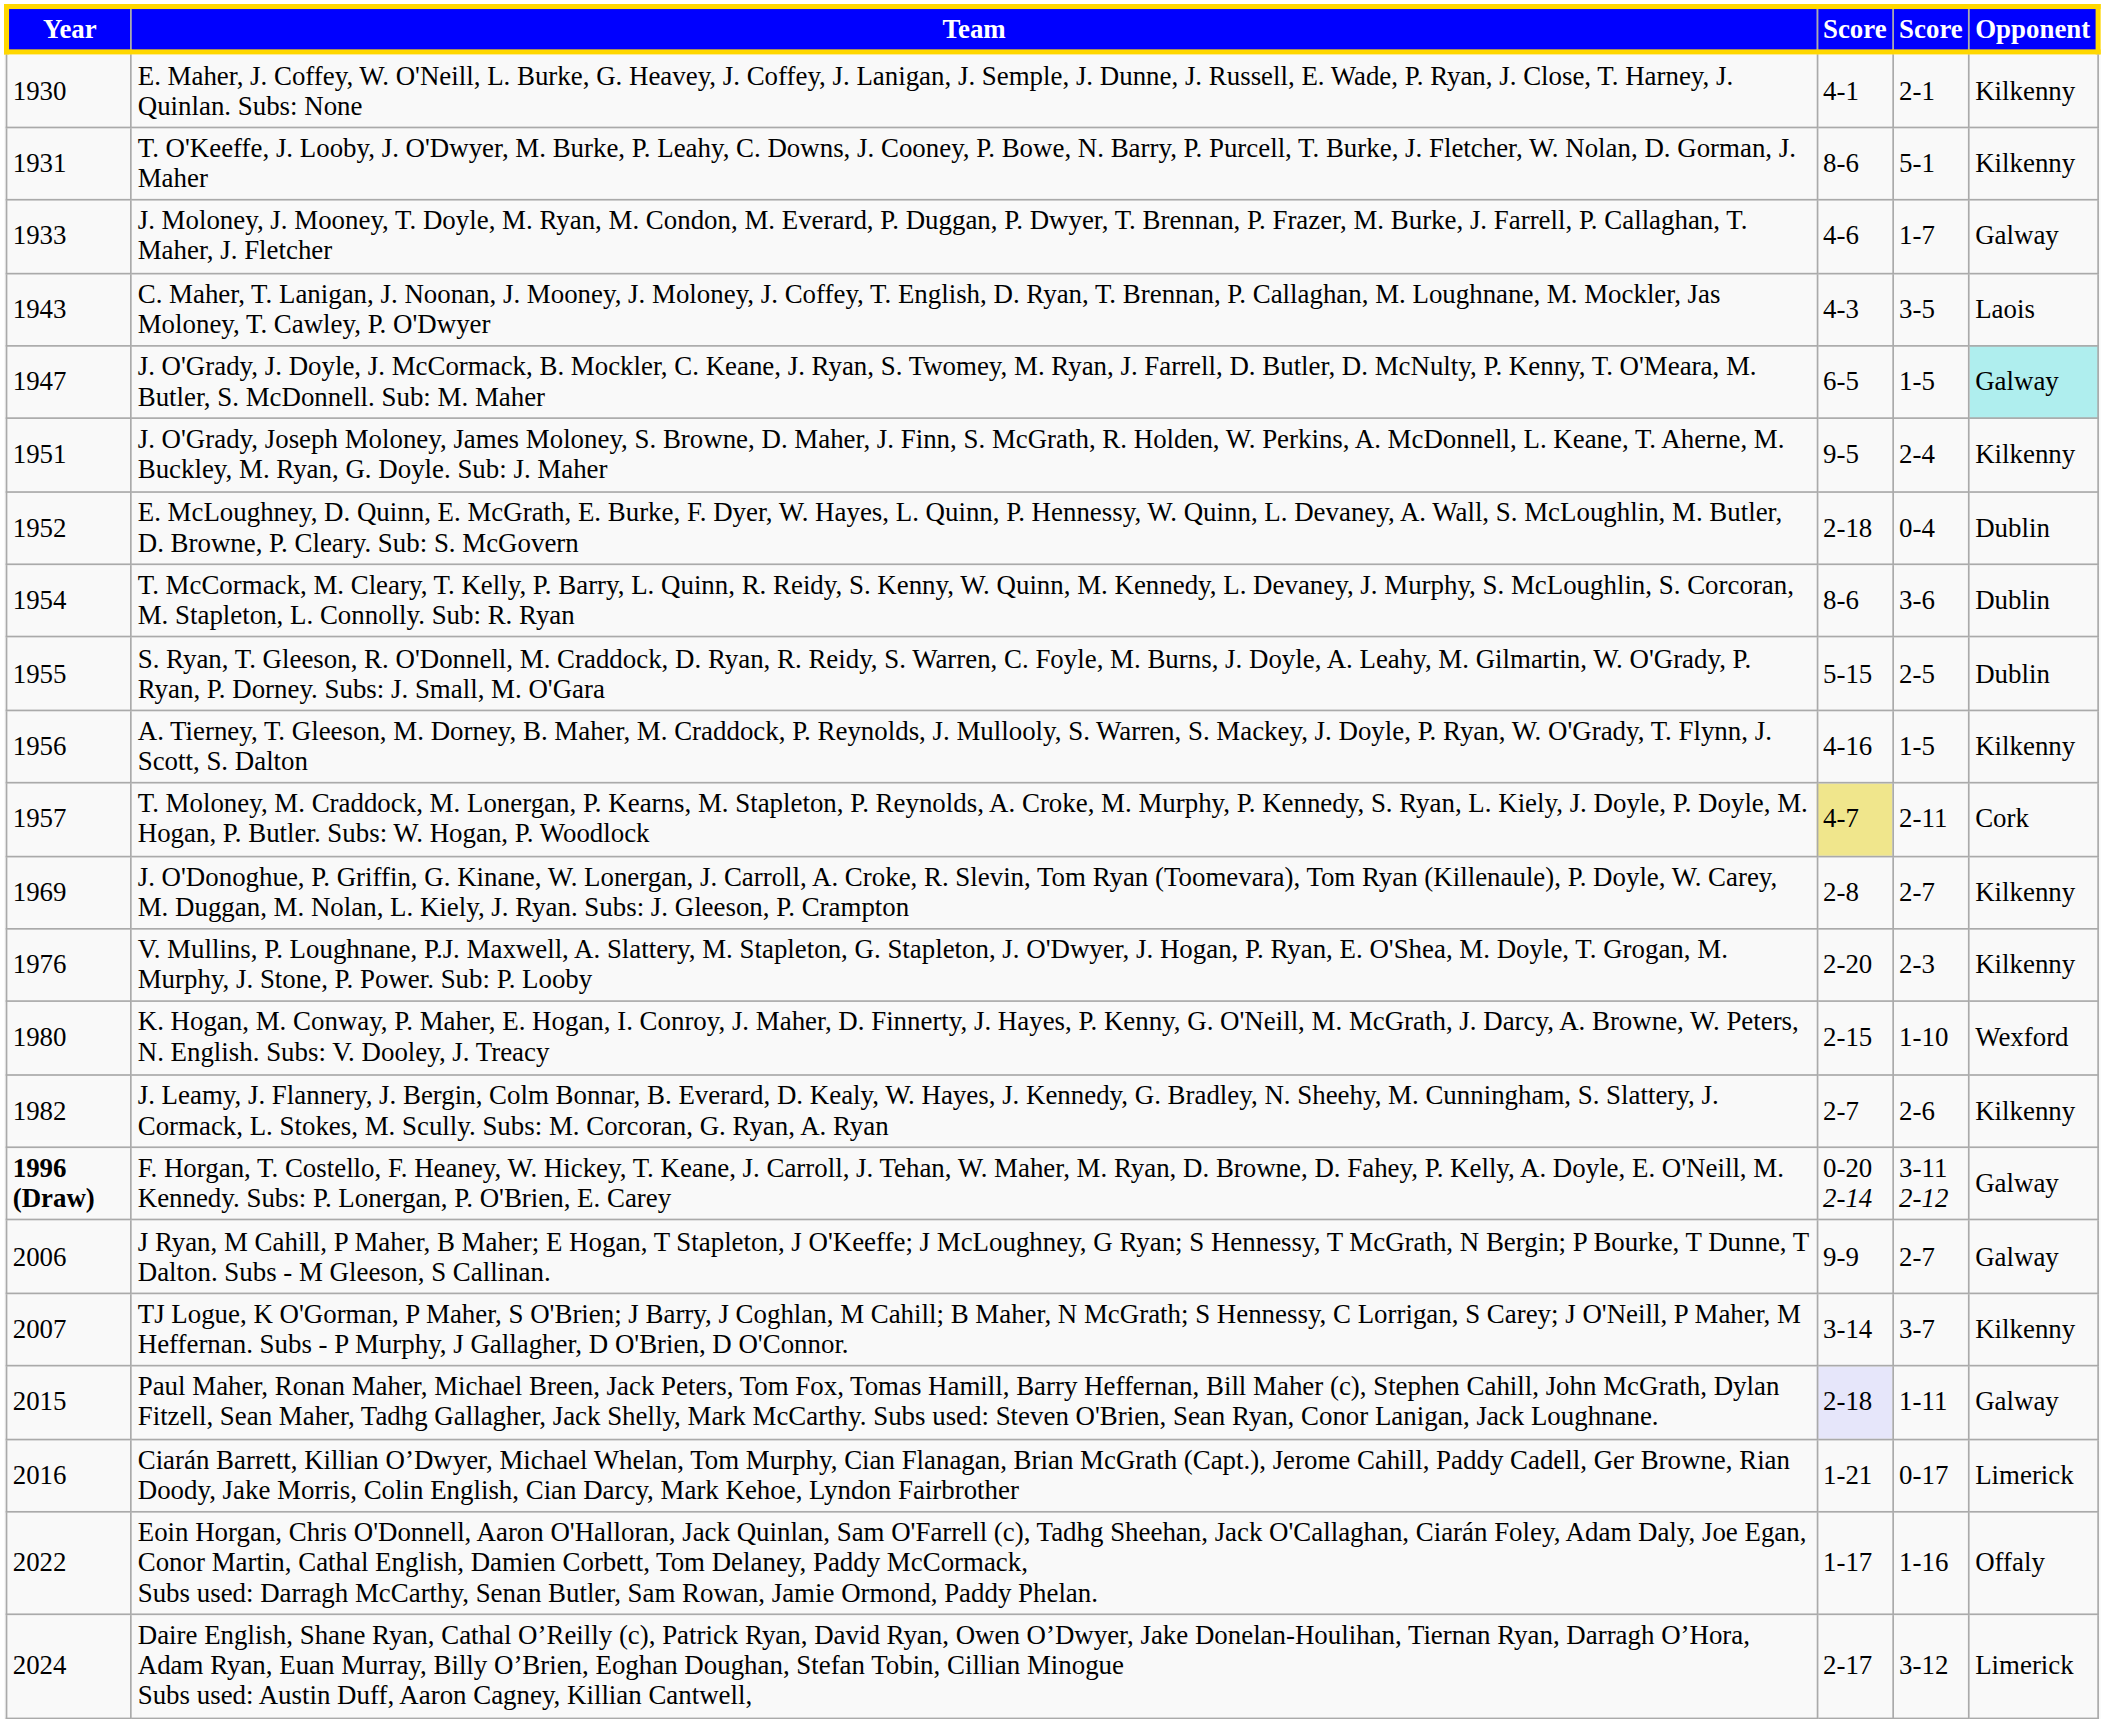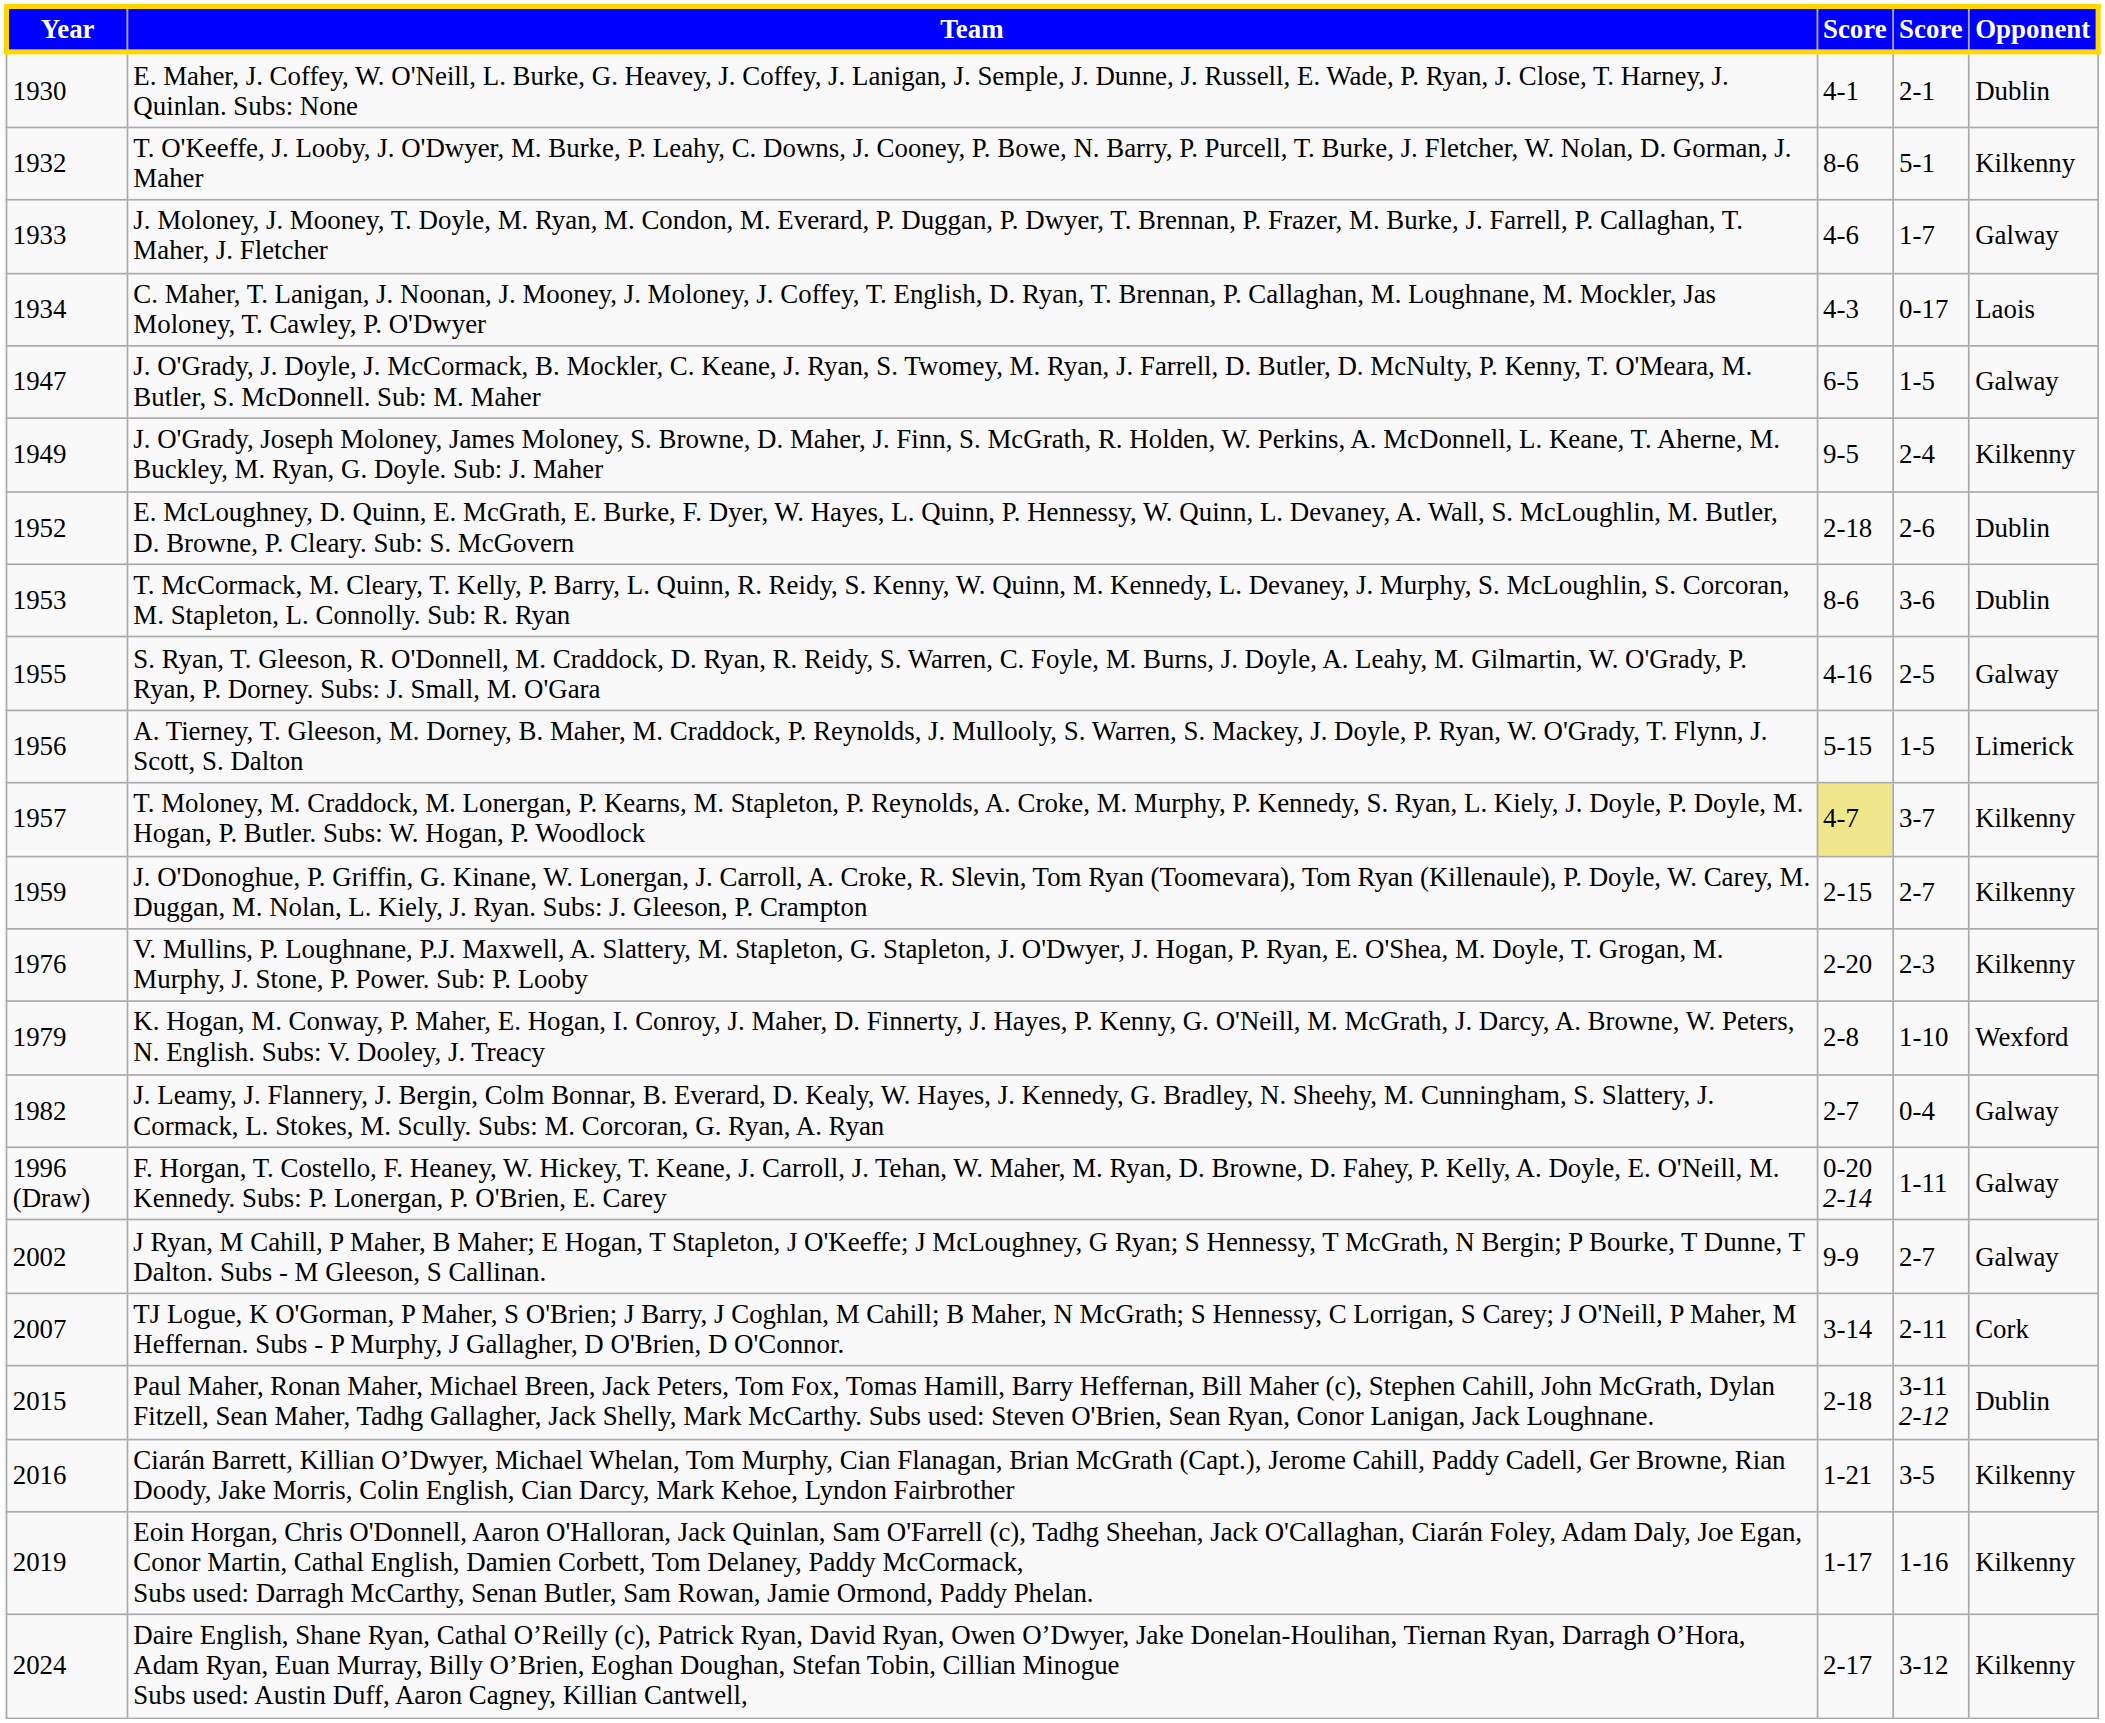(2025, 90) Kilkenny -> (2013, 90) Dublin
(40, 163) 1931 -> (40, 163) 1932
(40, 308) 1943 -> (40, 308) 1934
(1917, 308) 3-5 -> (1924, 308) 0-17
(2017, 381) paleturquoise background -> (2017, 381) no background
(40, 454) 1951 -> (40, 454) 1949
(1917, 527) 0-4 -> (1917, 527) 2-6
(40, 600) 1954 -> (40, 600) 1953
(1848, 673) 5-15 -> (1848, 673) 4-16
(2013, 673) Dublin -> (2017, 673) Galway
(1848, 746) 4-16 -> (1848, 746) 5-15
(2025, 746) Kilkenny -> (2024, 746) Limerick
(1923, 818) 2-11 -> (1917, 818) 3-7
(2002, 818) Cork -> (2025, 818) Kilkenny
(40, 891) 1969 -> (40, 891) 1959
(1841, 891) 2-8 -> (1848, 891) 2-15
(40, 1037) 1980 -> (40, 1037) 1979
(1848, 1037) 2-15 -> (1841, 1037) 2-8
(1917, 1110) 2-6 -> (1917, 1110) 0-4
(2025, 1110) Kilkenny -> (2017, 1110) Galway
(54, 1183) bold -> (52, 1183) normal
(1924, 1183) 3-11 2-12 -> (1923, 1183) 1-11
(40, 1256) 2006 -> (40, 1256) 2002
(1917, 1329) 3-7 -> (1923, 1329) 2-11
(2025, 1329) Kilkenny -> (2002, 1329) Cork
(1848, 1401) lavender background -> (1848, 1401) no background
(1923, 1401) 1-11 -> (1924, 1401) 3-11 2-12
(2017, 1401) Galway -> (2013, 1401) Dublin
(1924, 1474) 0-17 -> (1917, 1474) 3-5
(2024, 1474) Limerick -> (2025, 1474) Kilkenny
(40, 1562) 2022 -> (40, 1562) 2019
(2010, 1562) Offaly -> (2025, 1562) Kilkenny
(2024, 1665) Limerick -> (2025, 1665) Kilkenny
